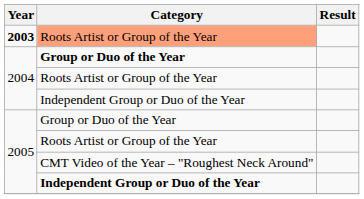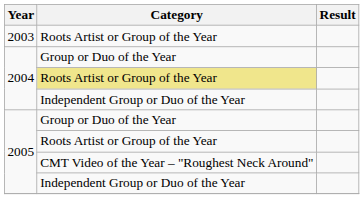(21, 36) bold -> (21, 36) normal
(129, 36) lightsalmon background -> (129, 36) no background
(113, 57) bold -> (108, 57) normal
(129, 78) no background -> (129, 78) khaki background
(150, 183) bold -> (142, 183) normal
